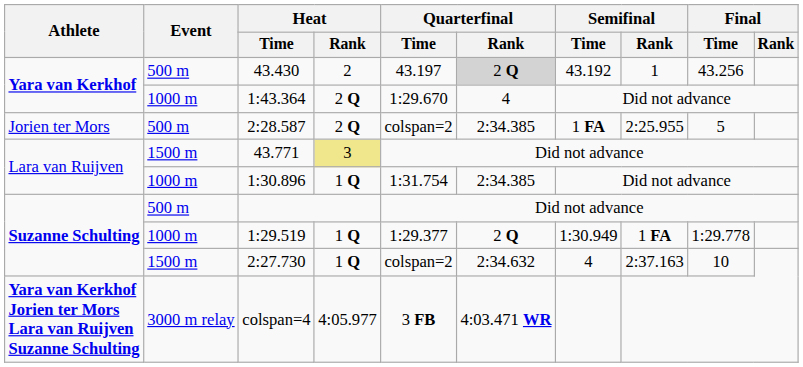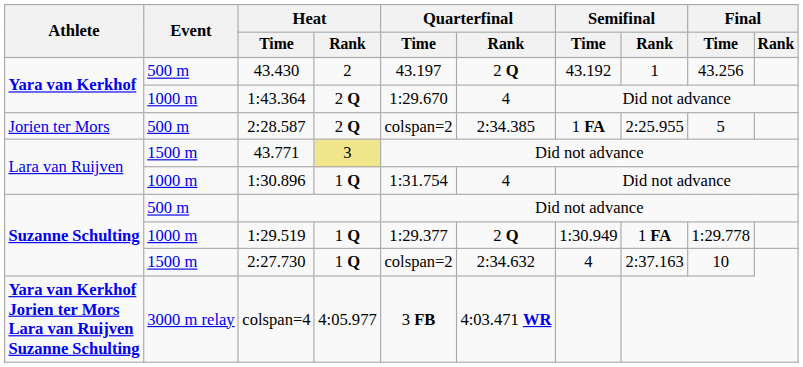(506, 71) lightgrey background -> (506, 71) no background
(506, 180) 2:34.385 -> (506, 180) 4
